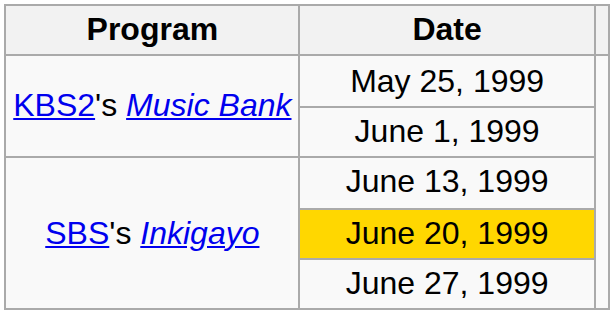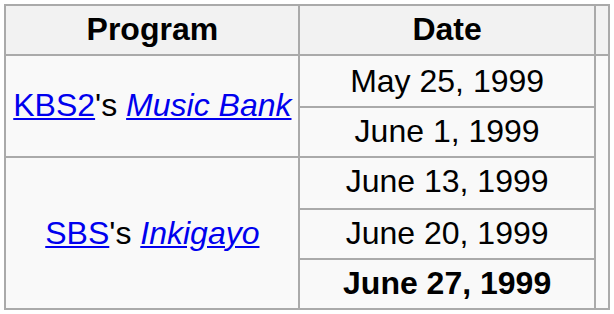(447, 232) gold background -> (447, 232) no background
(447, 283) normal -> (447, 283) bold
